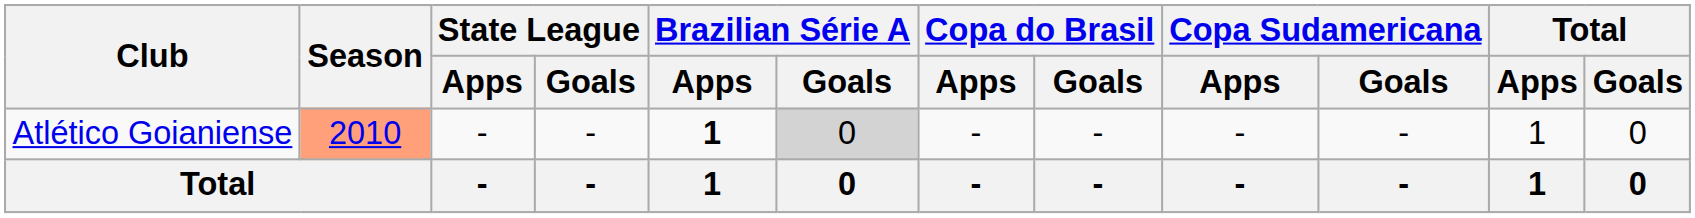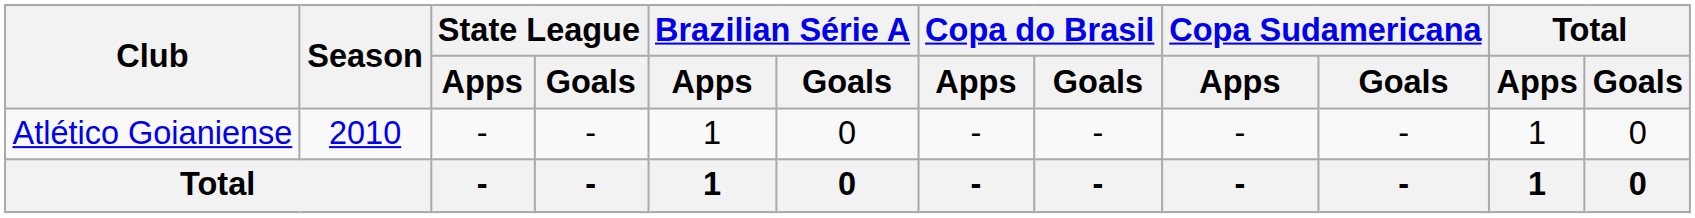(365, 133) lightsalmon background -> (365, 133) no background
(712, 133) bold -> (712, 133) normal
(847, 133) lightgrey background -> (847, 133) no background
